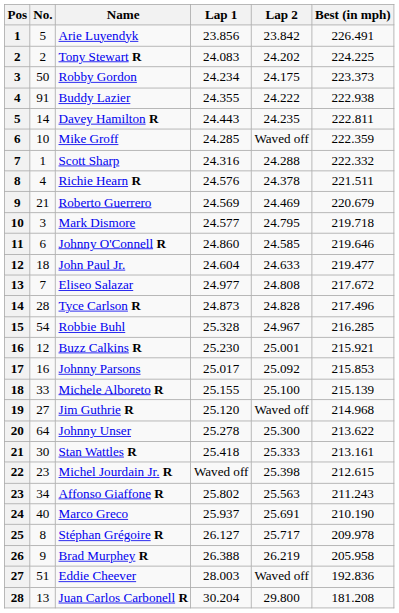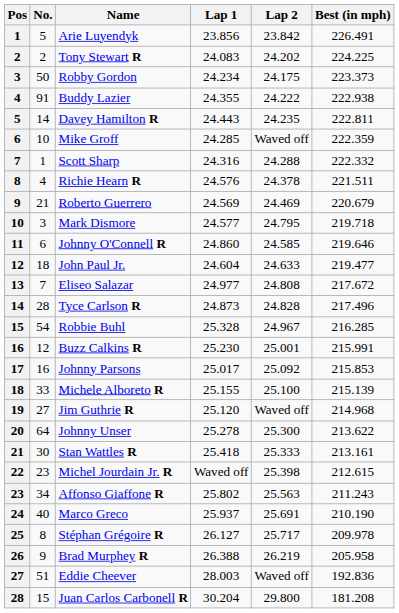(353, 347) 215.921 -> (353, 347) 215.991
(43, 597) 13 -> (43, 597) 15
